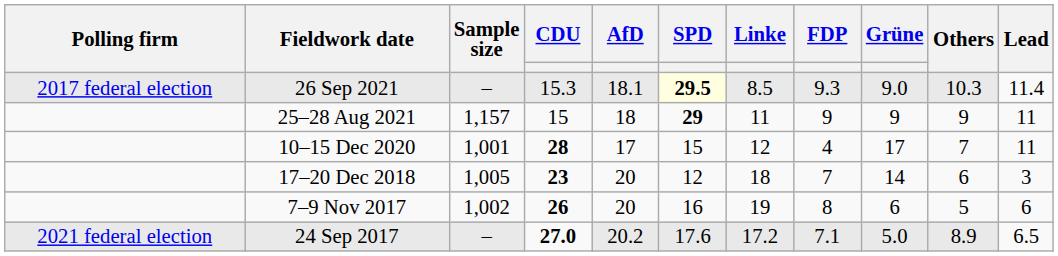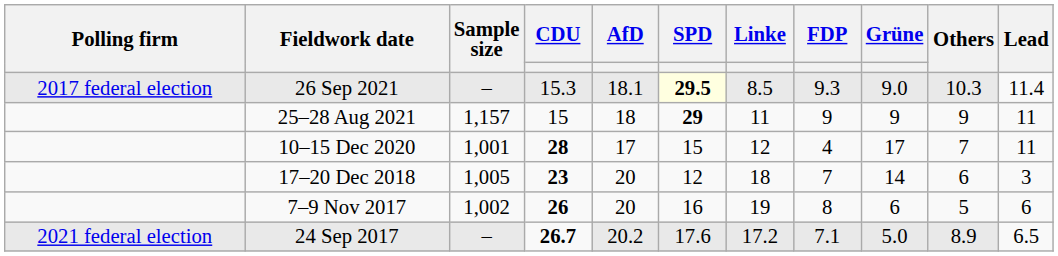(558, 237) 27.0 -> (558, 237) 26.7
